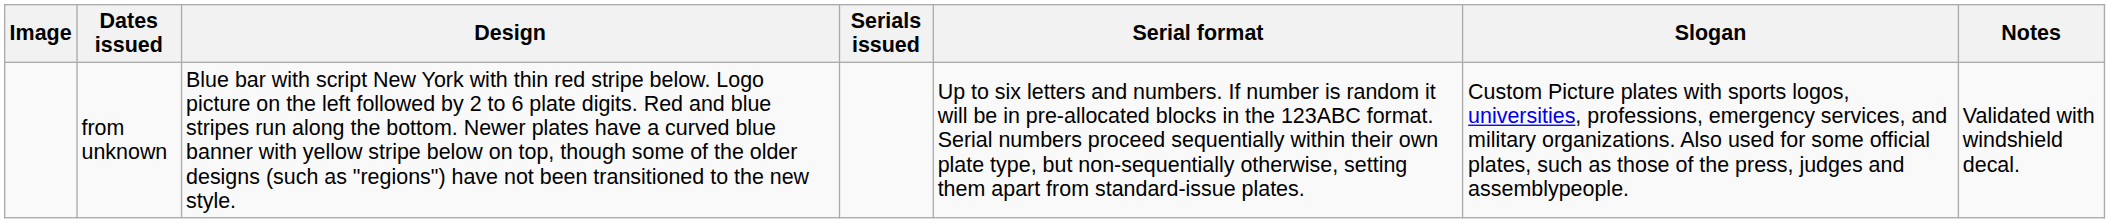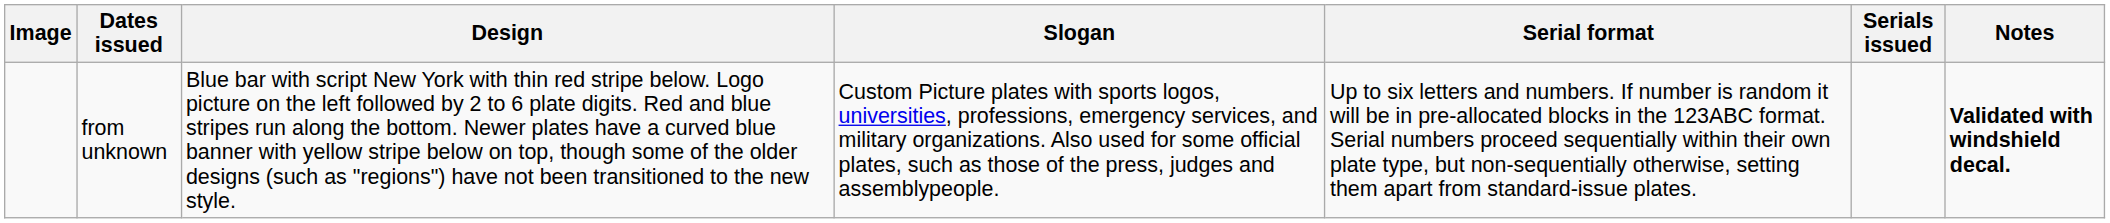columns swapped: (1711, 33) <-> (886, 33)
(2029, 139) normal -> (2021, 139) bold
